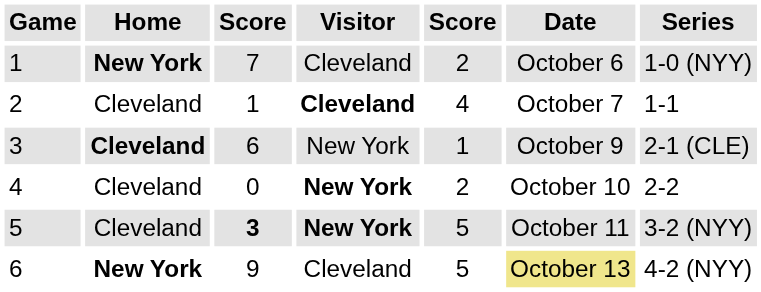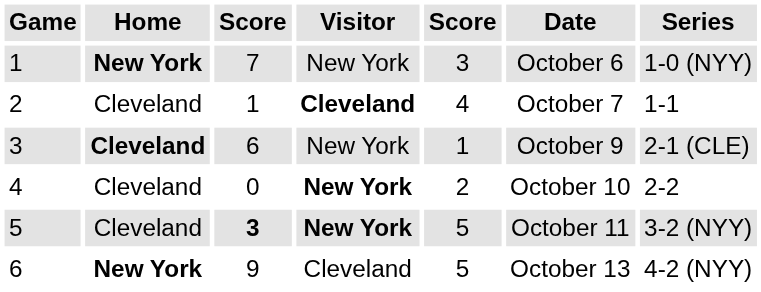(358, 63) Cleveland -> (358, 63) New York
(463, 63) 2 -> (463, 63) 3
(570, 268) khaki background -> (570, 268) no background
